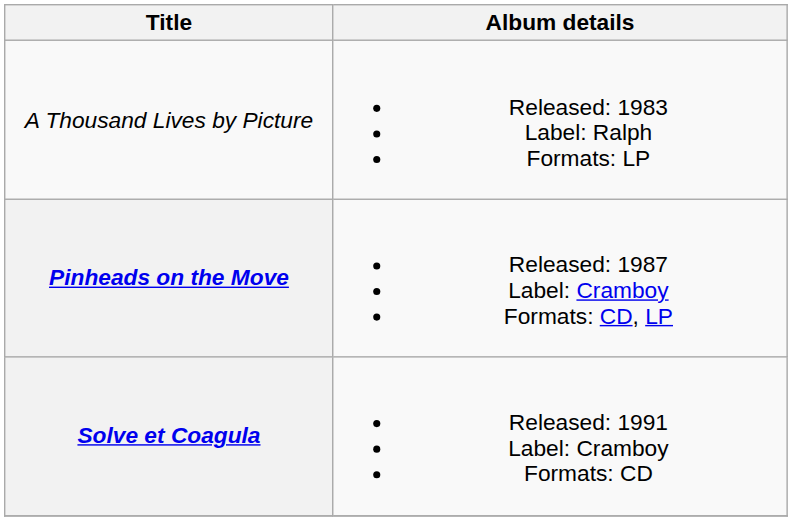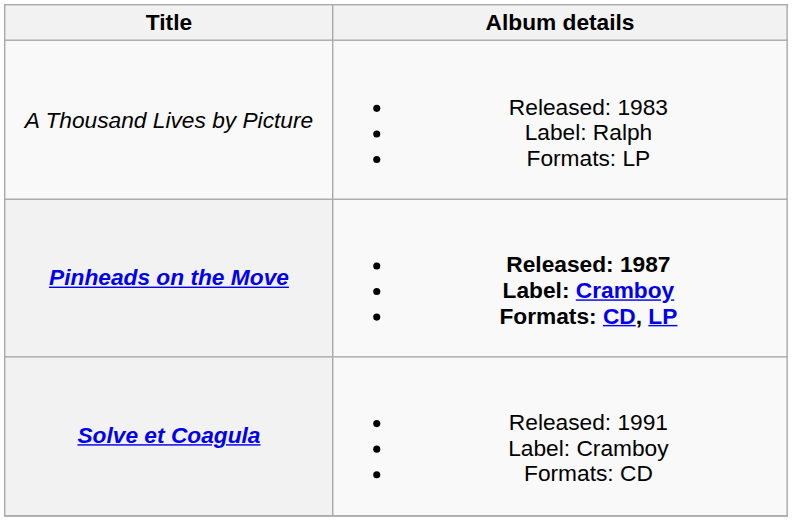(560, 291) normal -> (560, 291) bold
